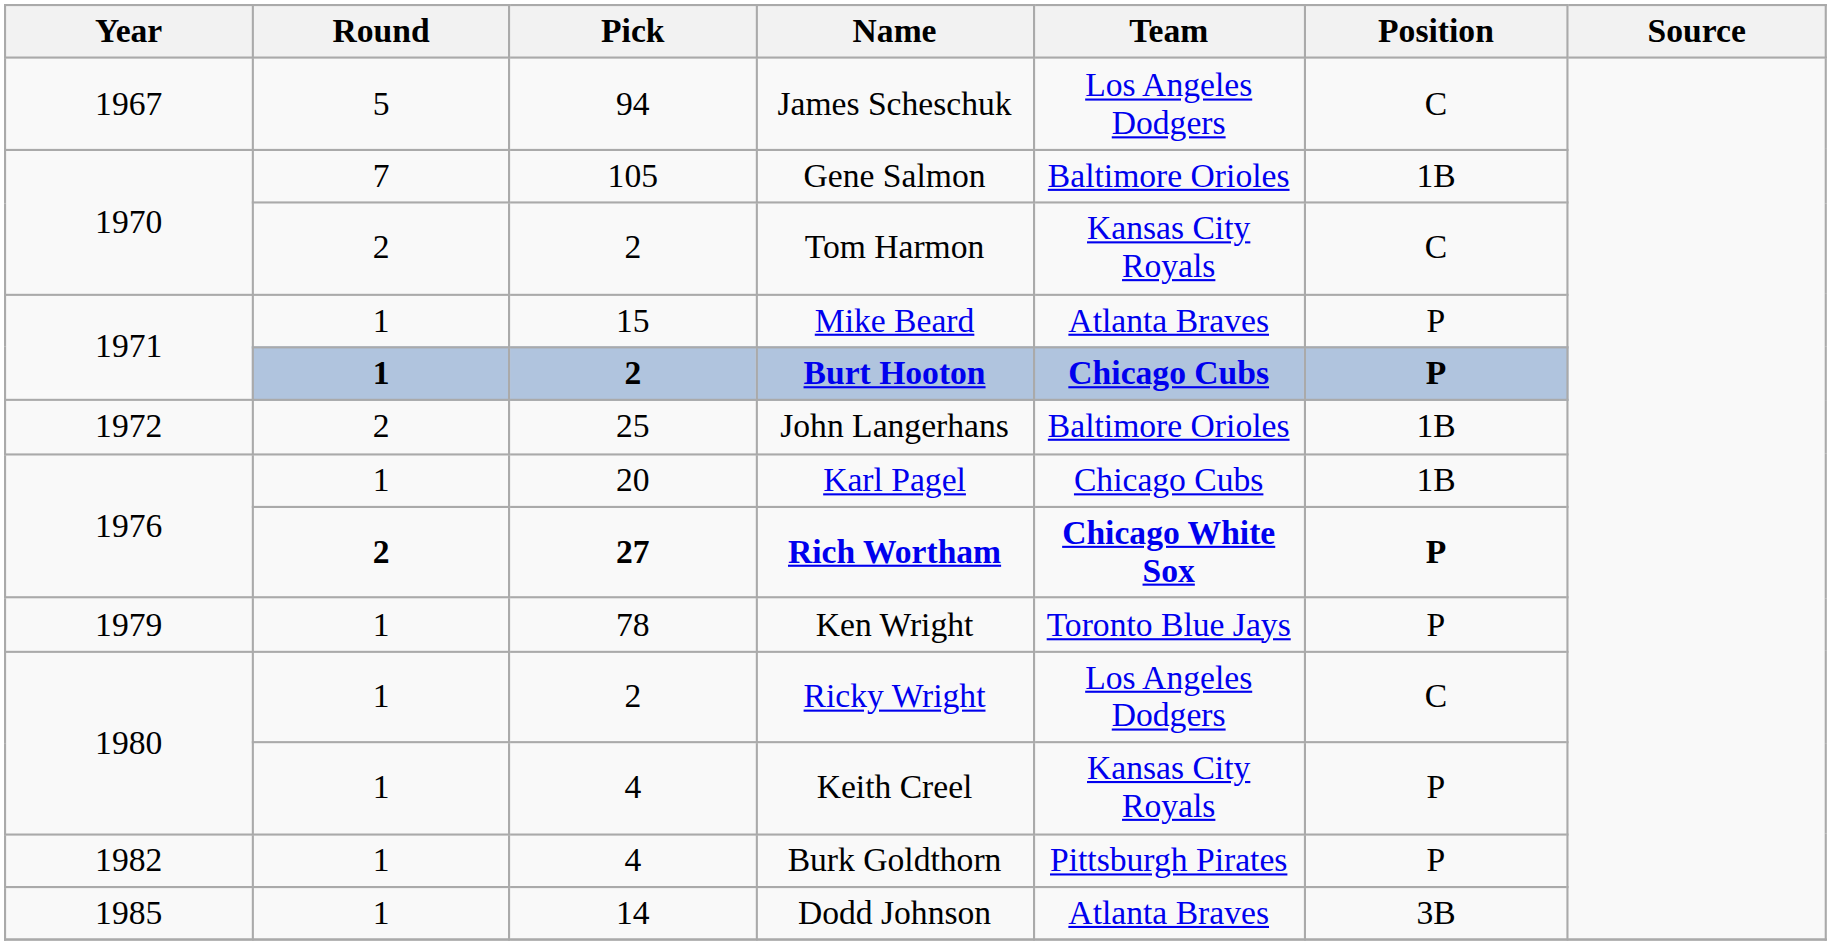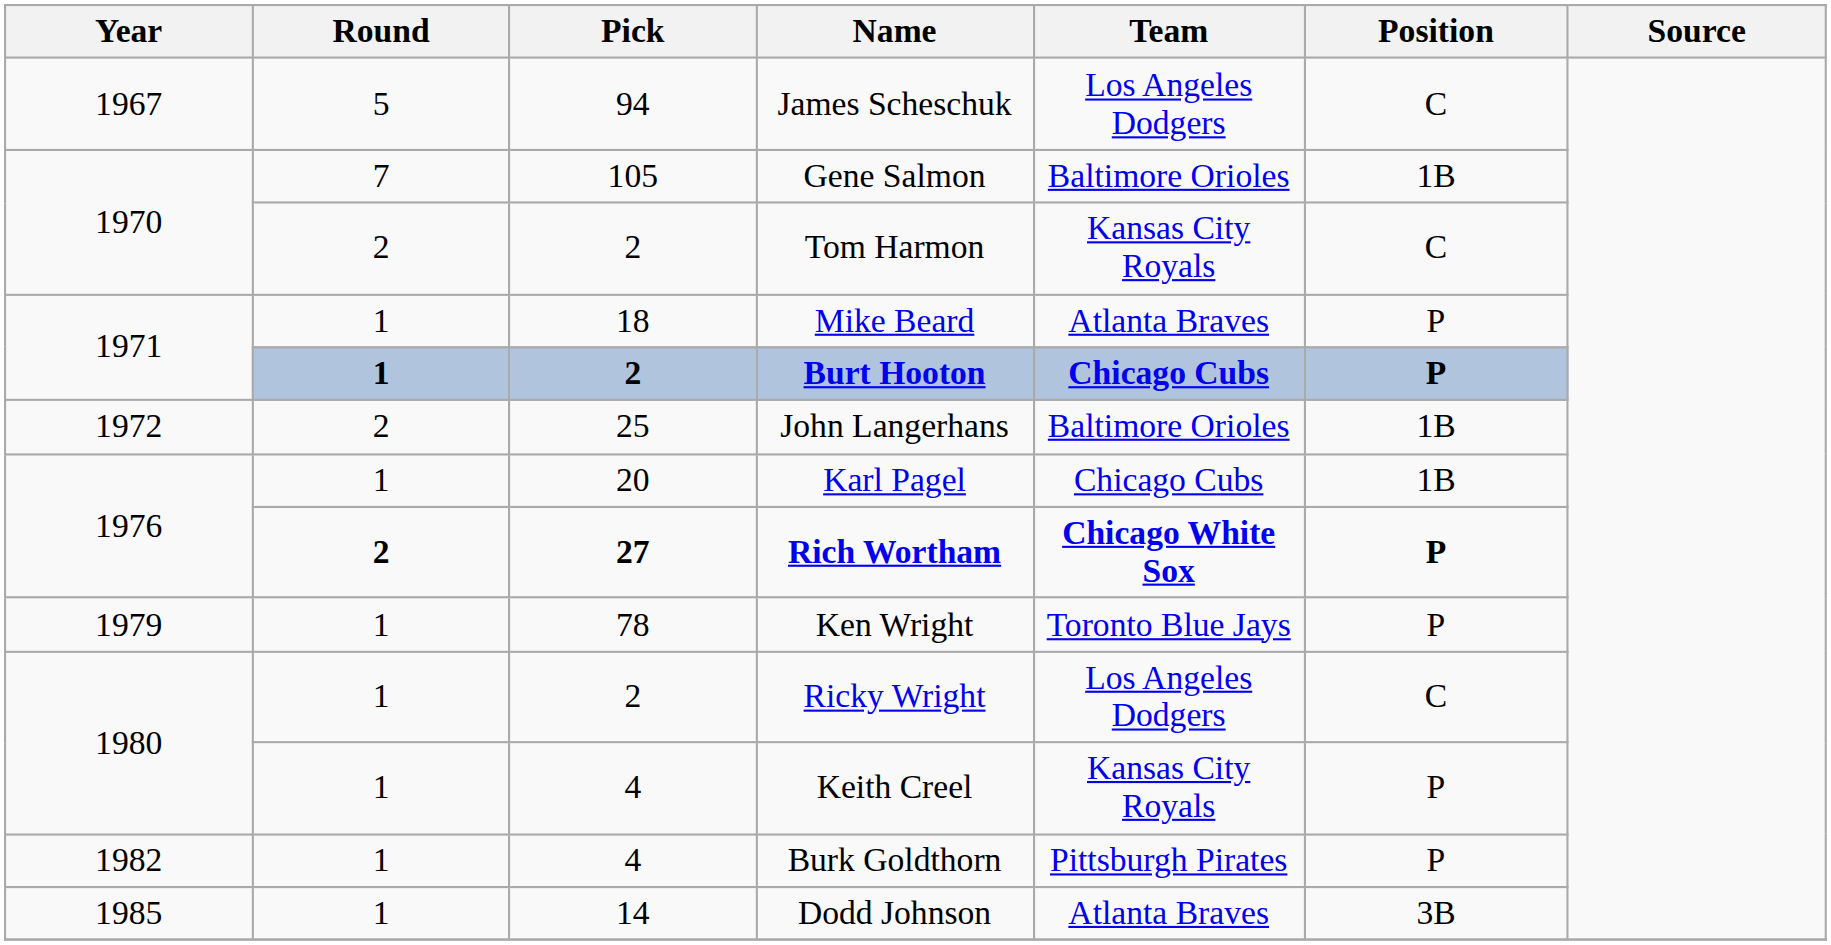(633, 319) 15 -> (633, 319) 18
